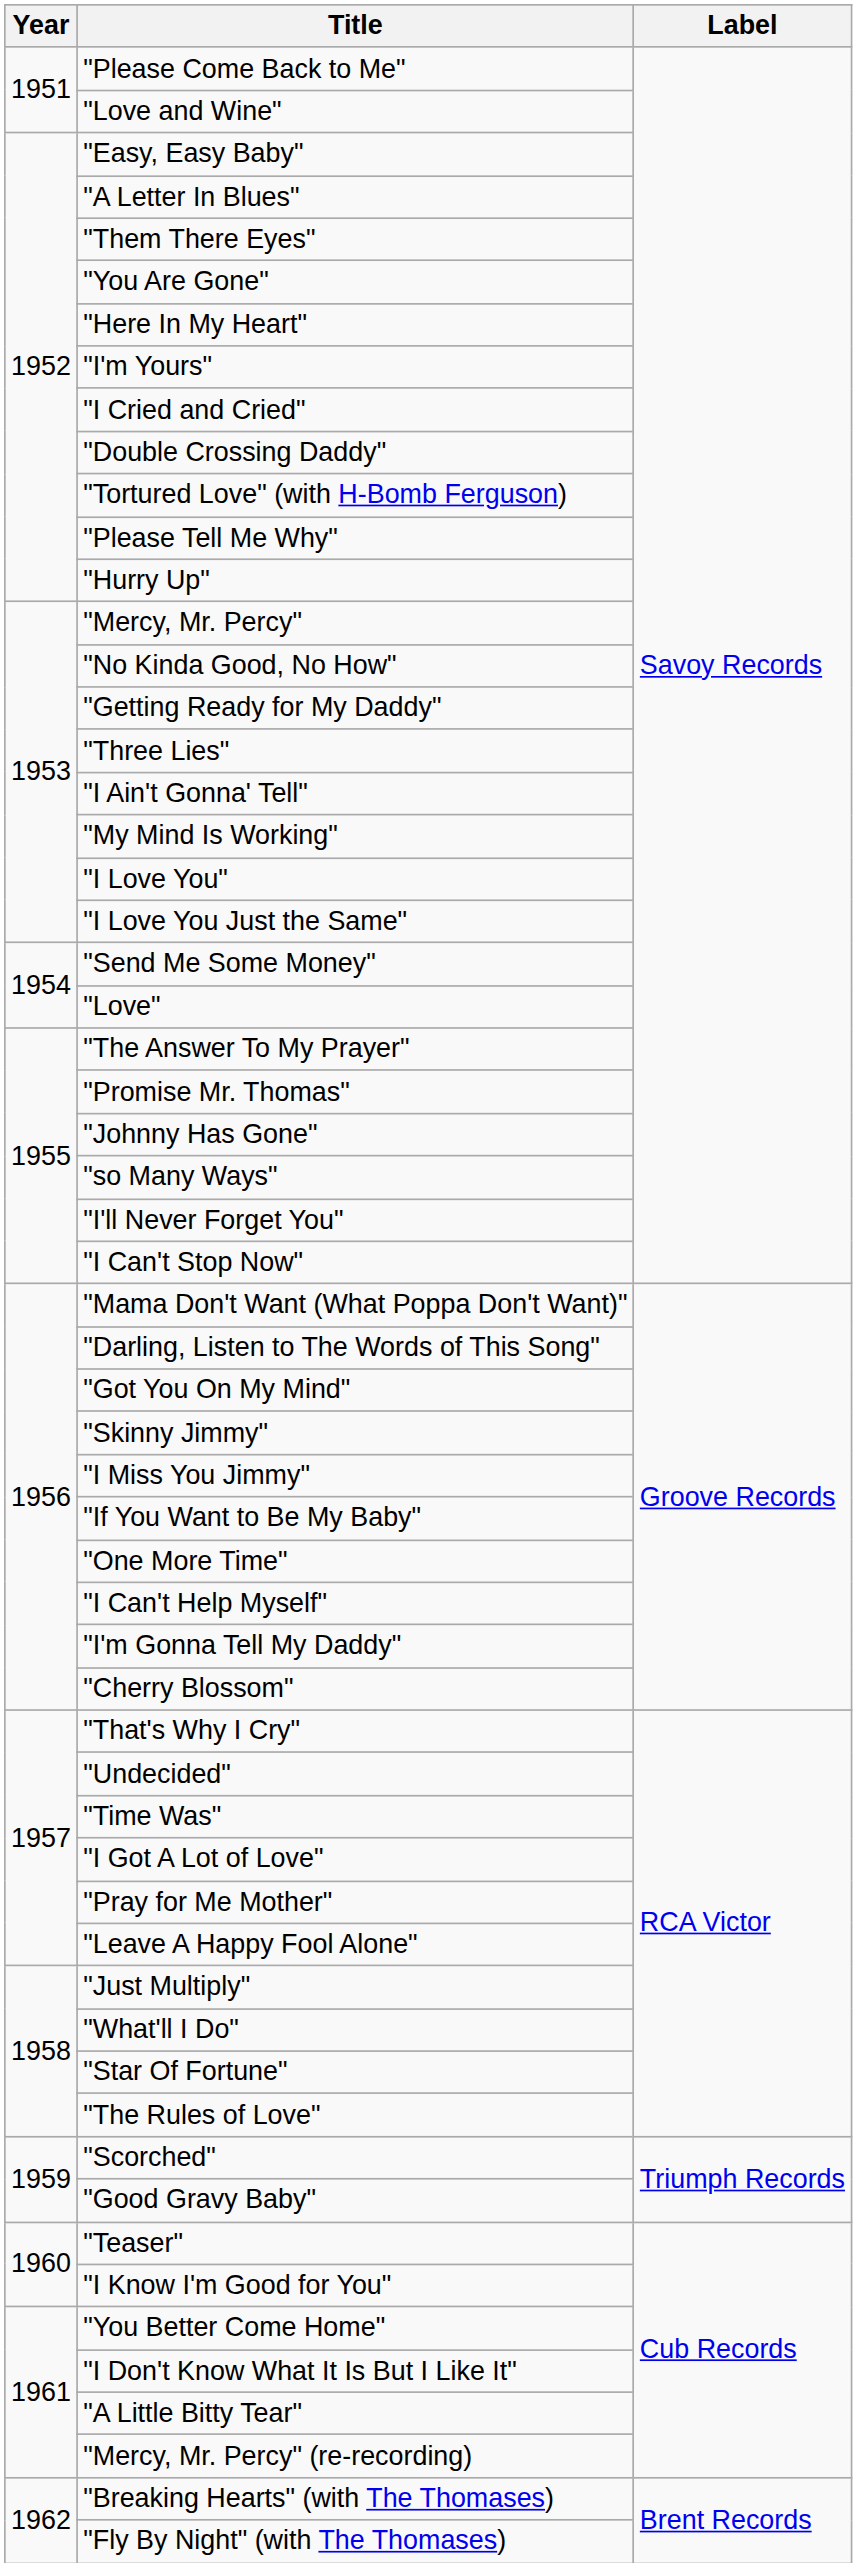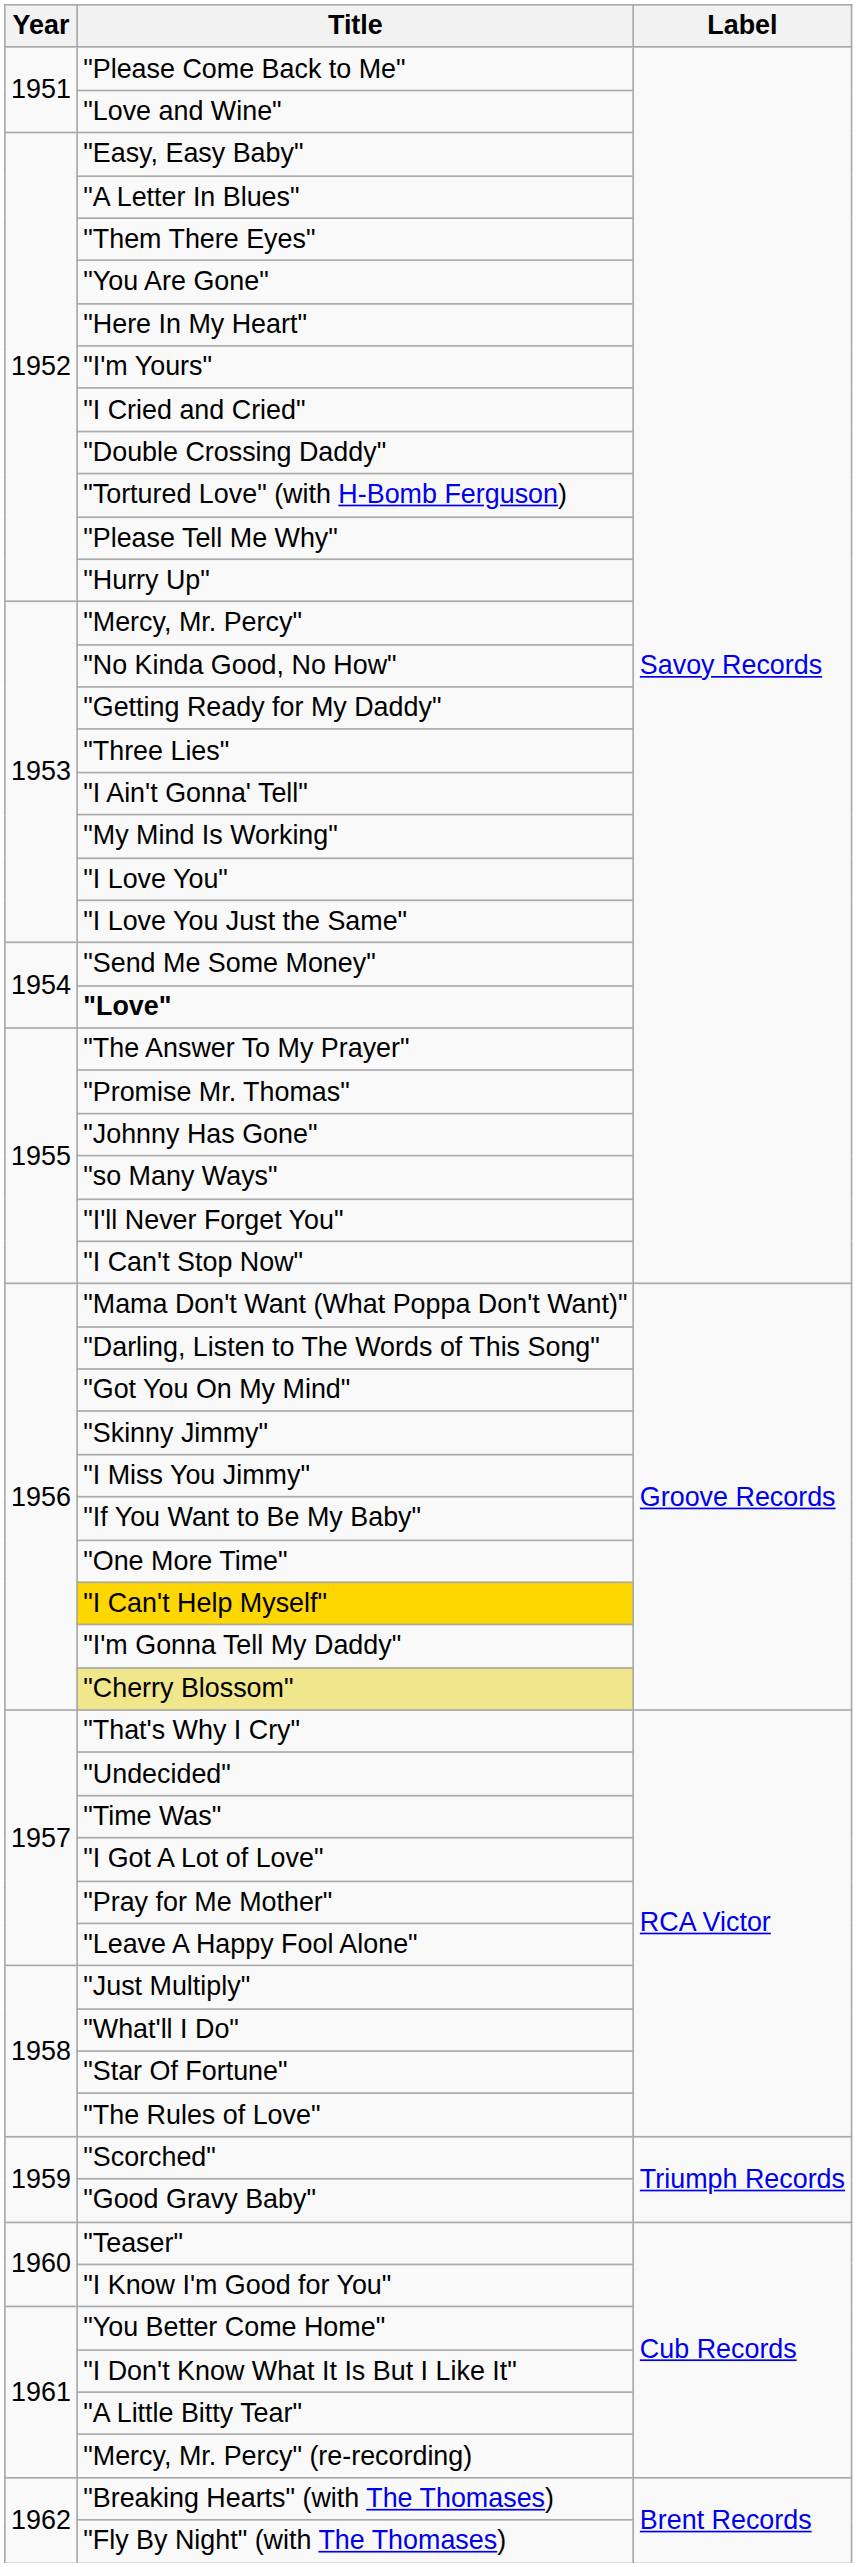(122, 1006) normal -> (127, 1006) bold
(205, 1603) no background -> (205, 1603) gold background
(188, 1688) no background -> (188, 1688) khaki background
